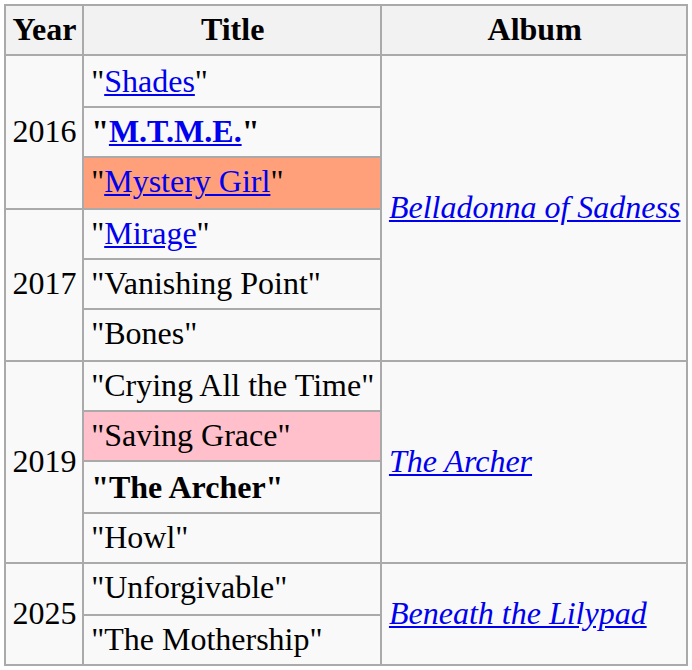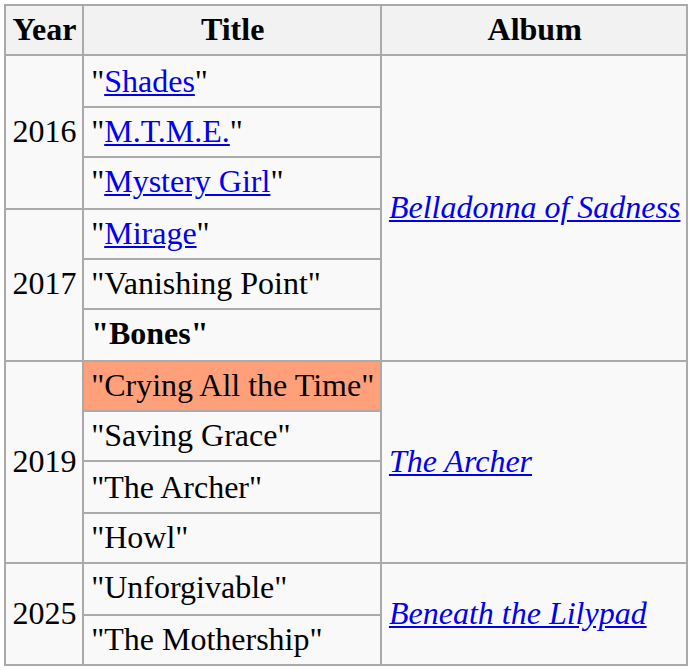(175, 131) bold -> (167, 131) normal
(187, 182) lightsalmon background -> (187, 182) no background
(144, 334) normal -> (150, 334) bold
(233, 385) no background -> (233, 385) lightsalmon background
(191, 435) pink background -> (191, 435) no background
(187, 486) bold -> (177, 486) normal
